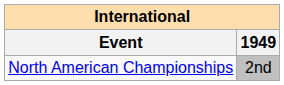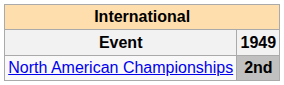(258, 67) normal -> (258, 67) bold
